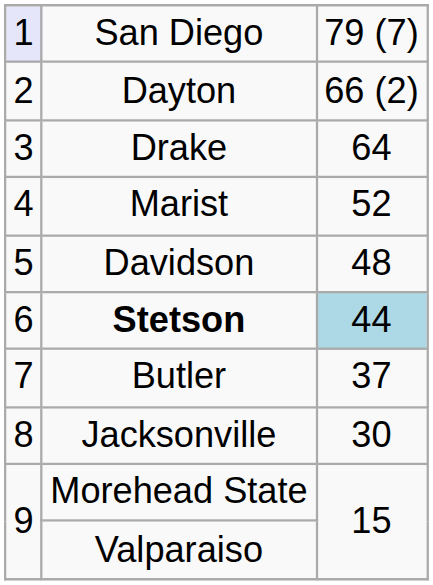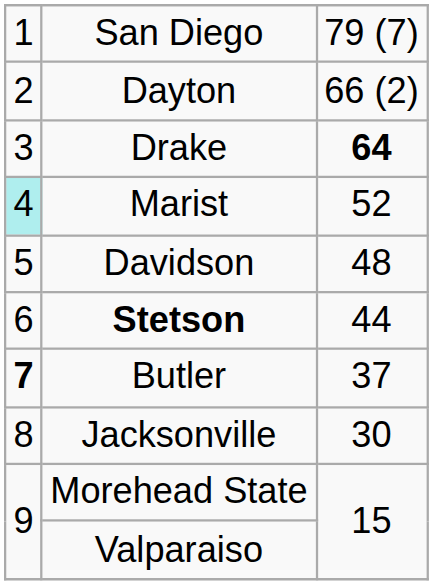(24, 33) lavender background -> (24, 33) no background
(371, 147) normal -> (371, 147) bold
(24, 205) no background -> (24, 205) paleturquoise background
(371, 319) lightblue background -> (371, 319) no background
(24, 377) normal -> (24, 377) bold
